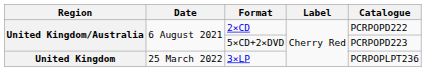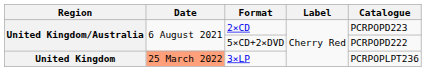(379, 28) PCRPOPD222 -> (379, 28) PCRPOPD223
(379, 43) PCRPOPD223 -> (379, 43) PCRPOPD222
(185, 58) no background -> (185, 58) lightsalmon background
